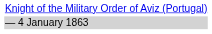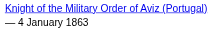(47, 22) lightgrey background -> (47, 22) no background
